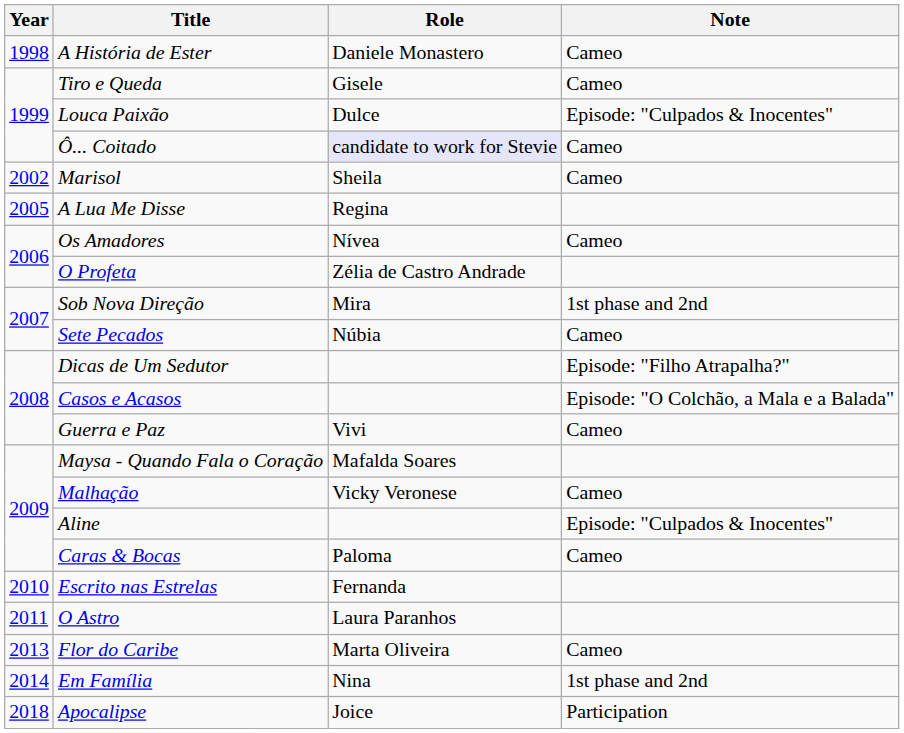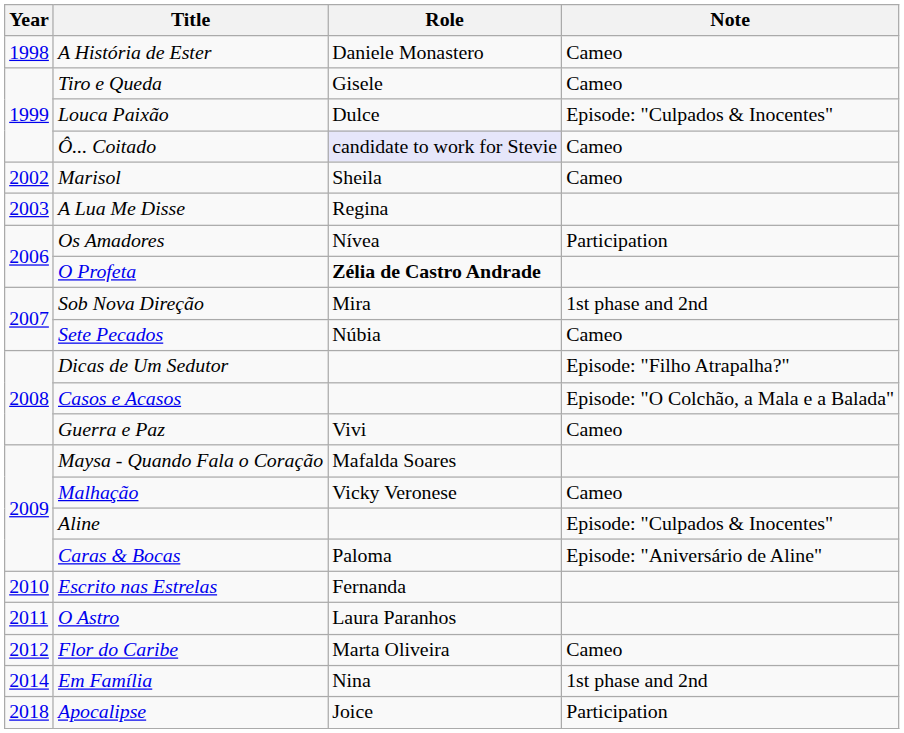(29, 209) 2005 -> (29, 209) 2003
(594, 240) Cameo -> (617, 240) Participation
(429, 271) normal -> (436, 271) bold
(594, 555) Cameo -> (694, 555) Episode: "Aniversário de Aline"
(29, 649) 2013 -> (29, 649) 2012
